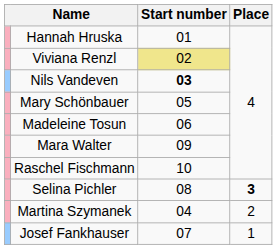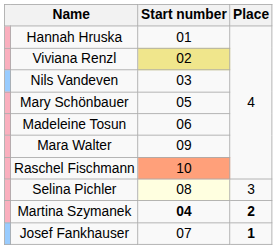(184, 80) bold -> (184, 80) normal
(184, 168) no background -> (184, 168) lightsalmon background
(184, 189) no background -> (184, 189) lightyellow background
(251, 189) bold -> (251, 189) normal
(184, 211) normal -> (184, 211) bold
(251, 211) normal -> (251, 211) bold
(251, 233) normal -> (251, 233) bold
